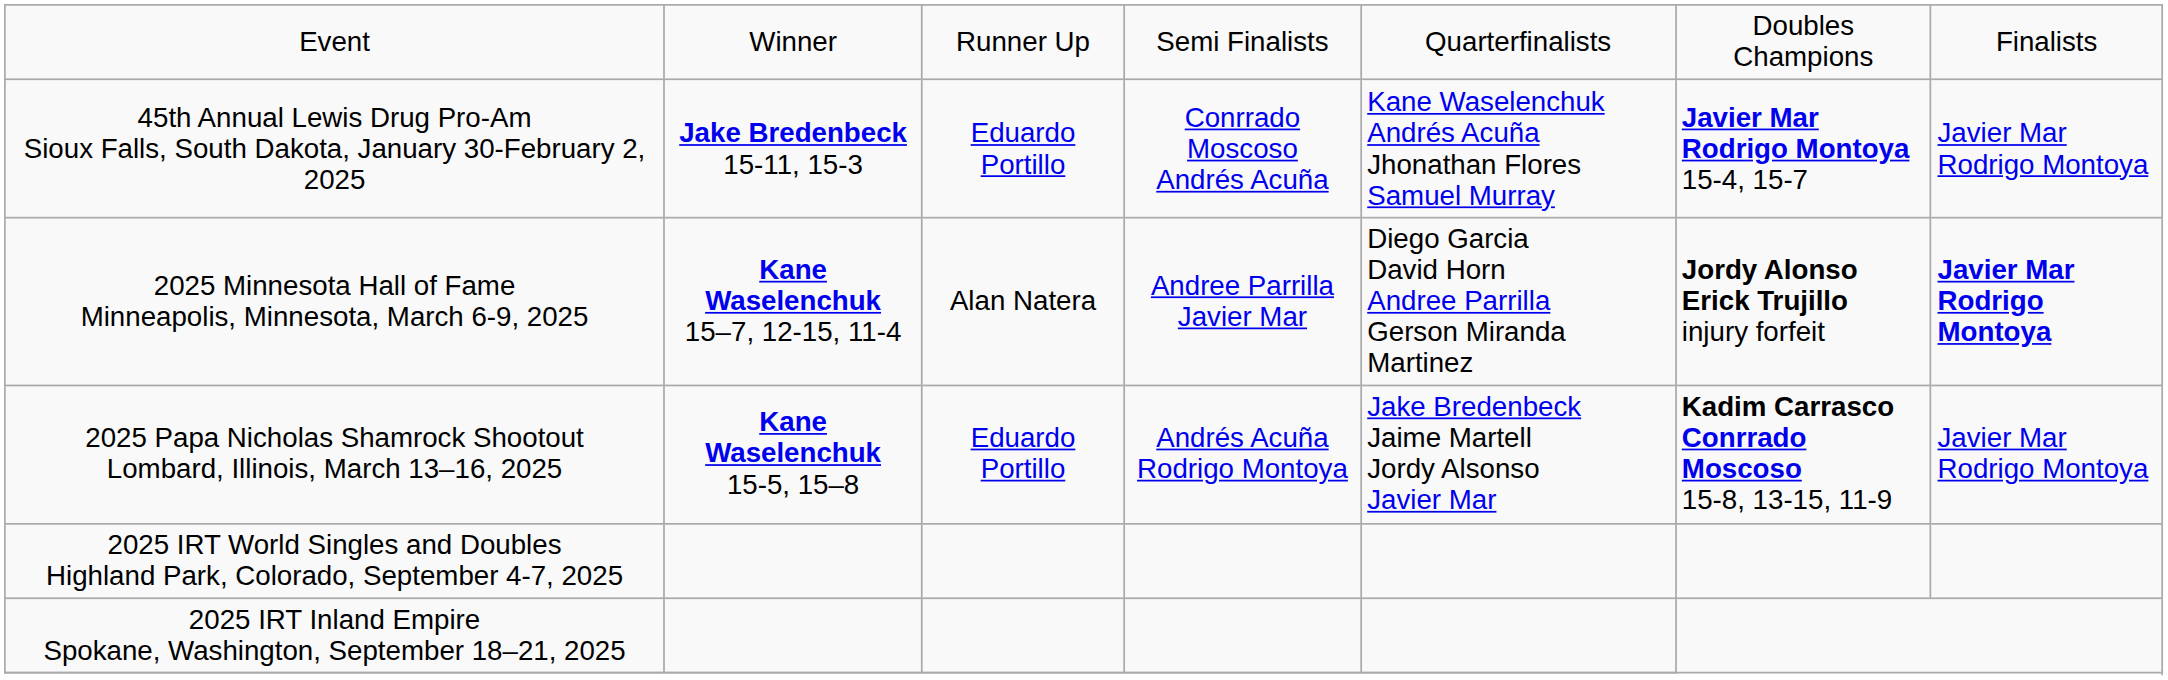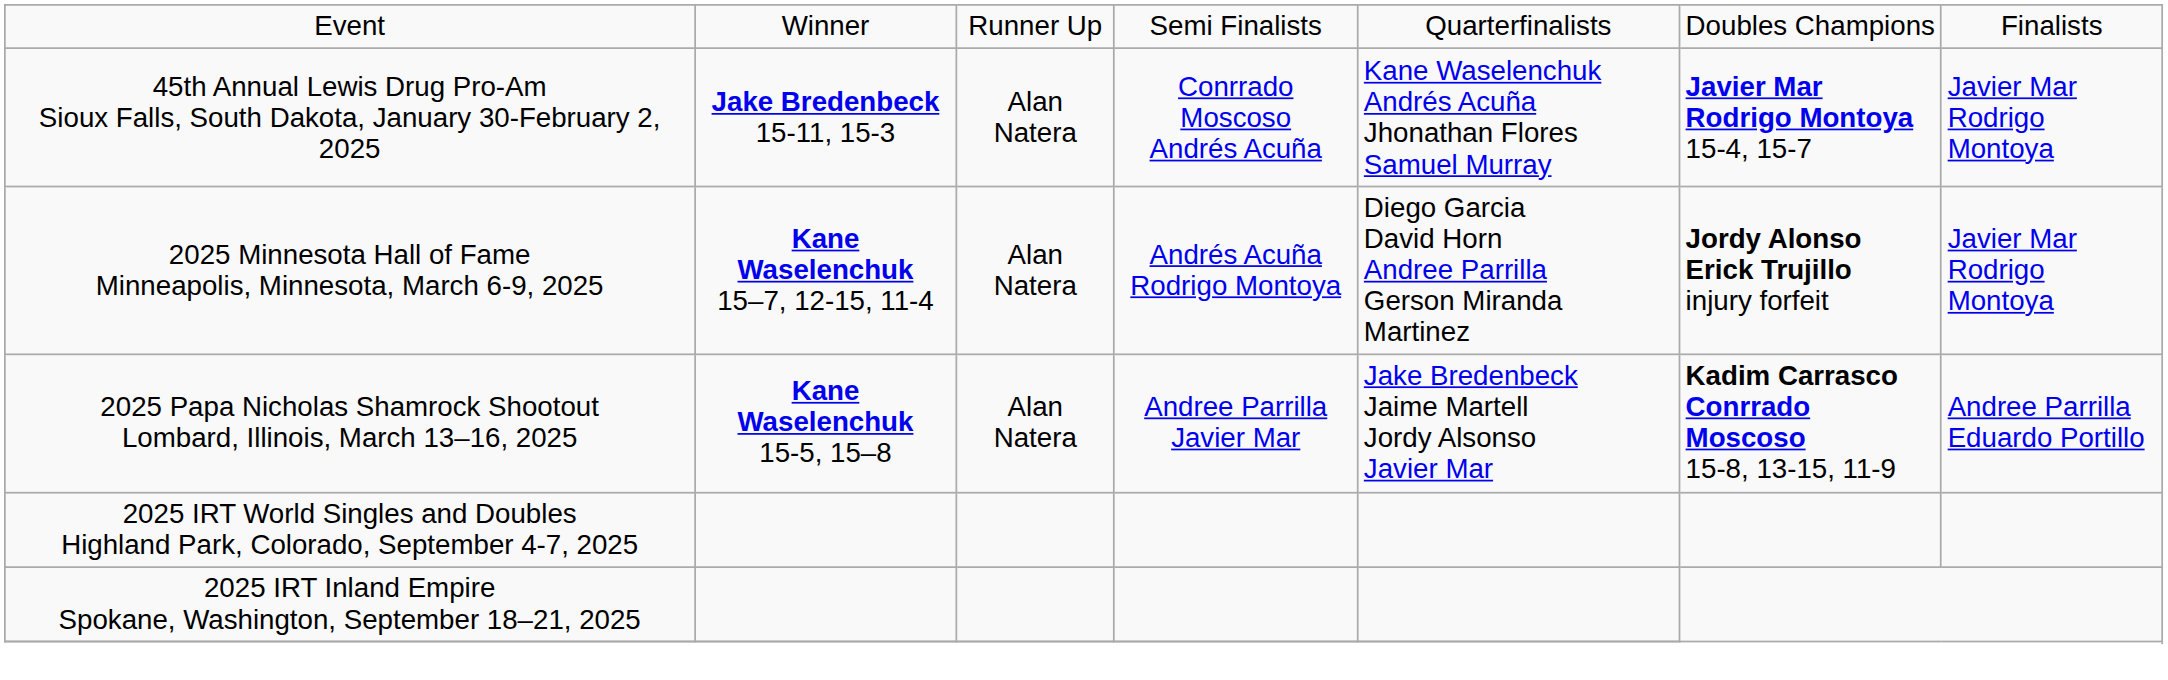(1023, 148) Eduardo Portillo -> (1035, 117) Alan Natera
(1242, 301) Andree Parrilla Javier Mar -> (1236, 269) Andrés Acuña Rodrigo Montoya
(2006, 301) bold -> (2012, 269) normal
(1023, 453) Eduardo Portillo -> (1035, 422) Alan Natera
(1242, 453) Andrés Acuña Rodrigo Montoya -> (1236, 422) Andree Parrilla Javier Mar
(2043, 453) Javier Mar Rodrigo Montoya -> (2046, 422) Andree Parrilla Eduardo Portillo
